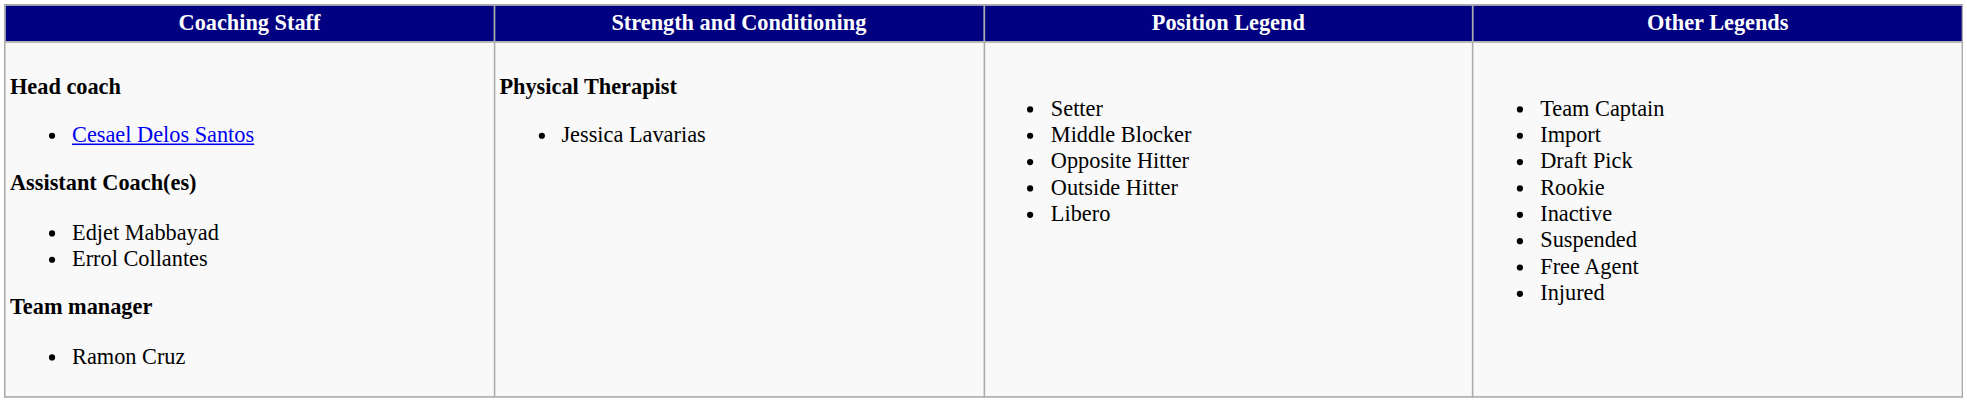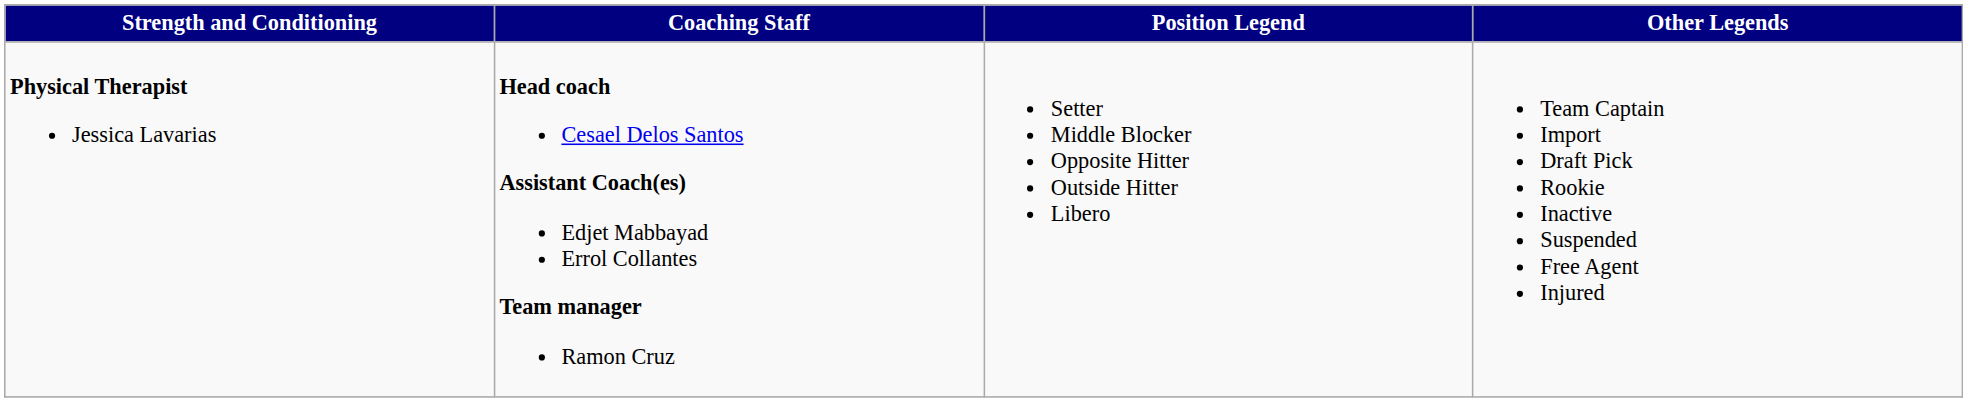columns swapped: (249, 23) <-> (739, 23)
